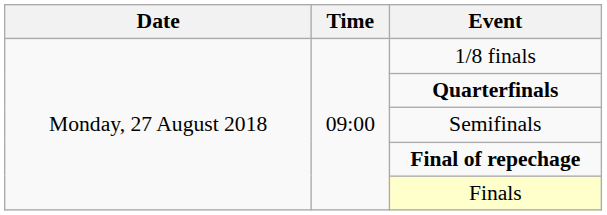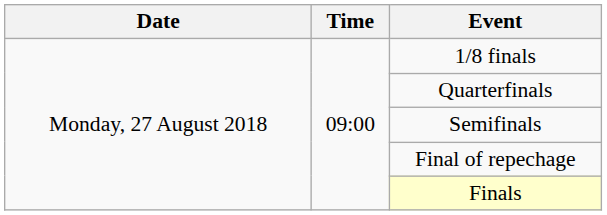(495, 90) bold -> (495, 90) normal
(495, 158) bold -> (495, 158) normal
